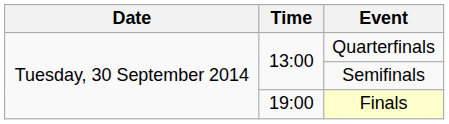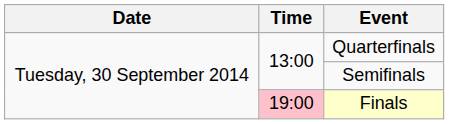(291, 103) no background -> (291, 103) pink background
